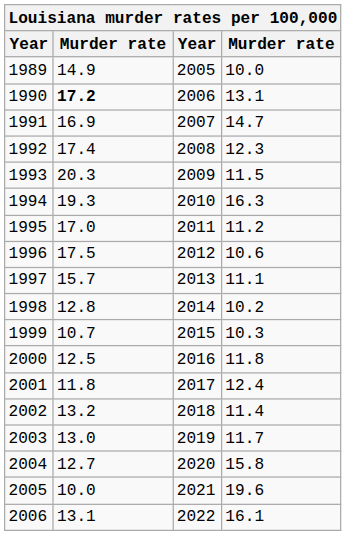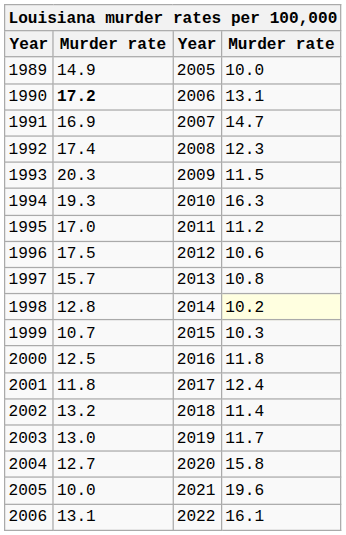(245, 280) 11.1 -> (245, 280) 10.8
(245, 307) no background -> (245, 307) lightyellow background
